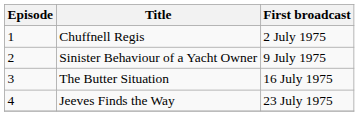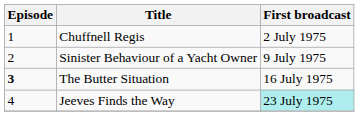(11, 79) normal -> (11, 79) bold
(298, 100) no background -> (298, 100) paleturquoise background
